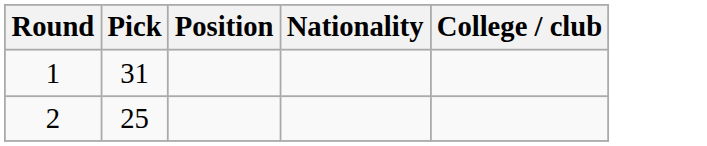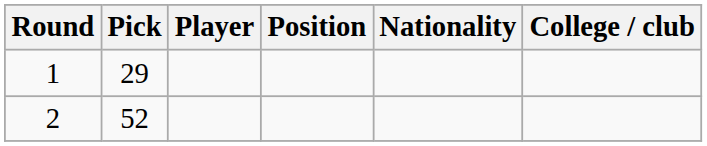+ column: (215, 27)
(135, 72) 31 -> (135, 72) 29
(135, 118) 25 -> (135, 118) 52
